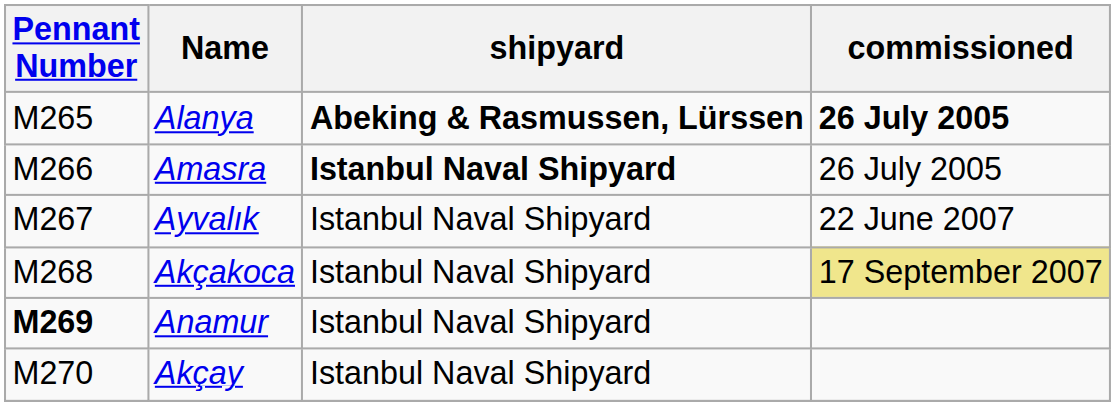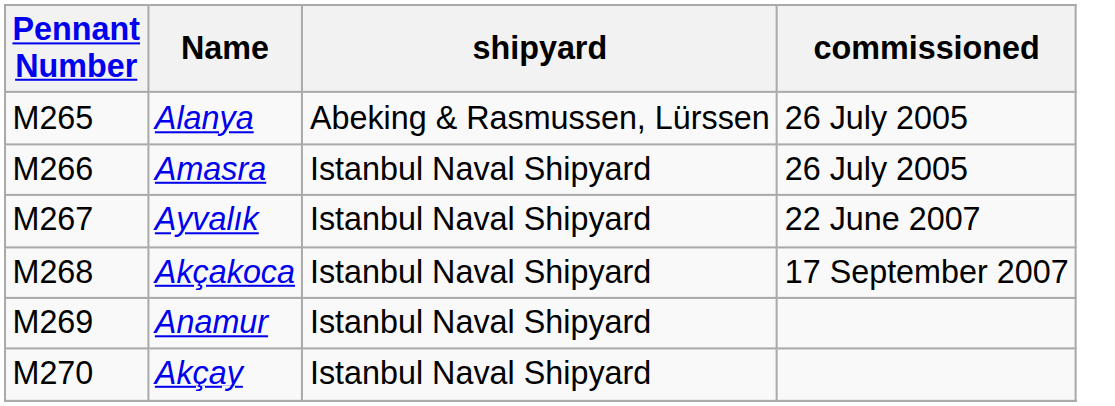(557, 117) bold -> (540, 117) normal
(914, 117) bold -> (876, 117) normal
(493, 169) bold -> (481, 169) normal
(961, 271) khaki background -> (927, 271) no background
(53, 322) bold -> (53, 322) normal
